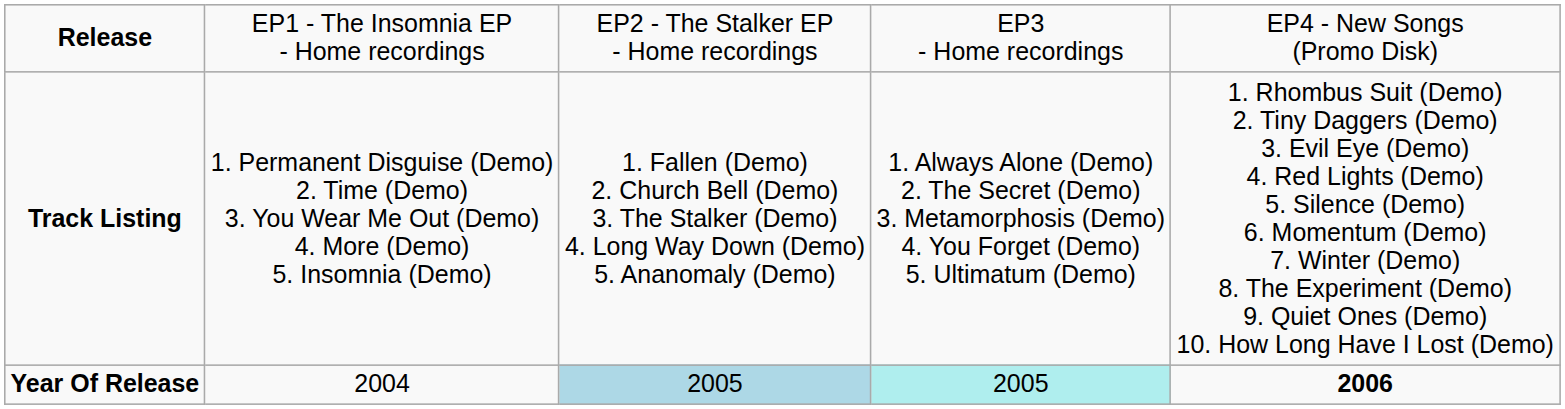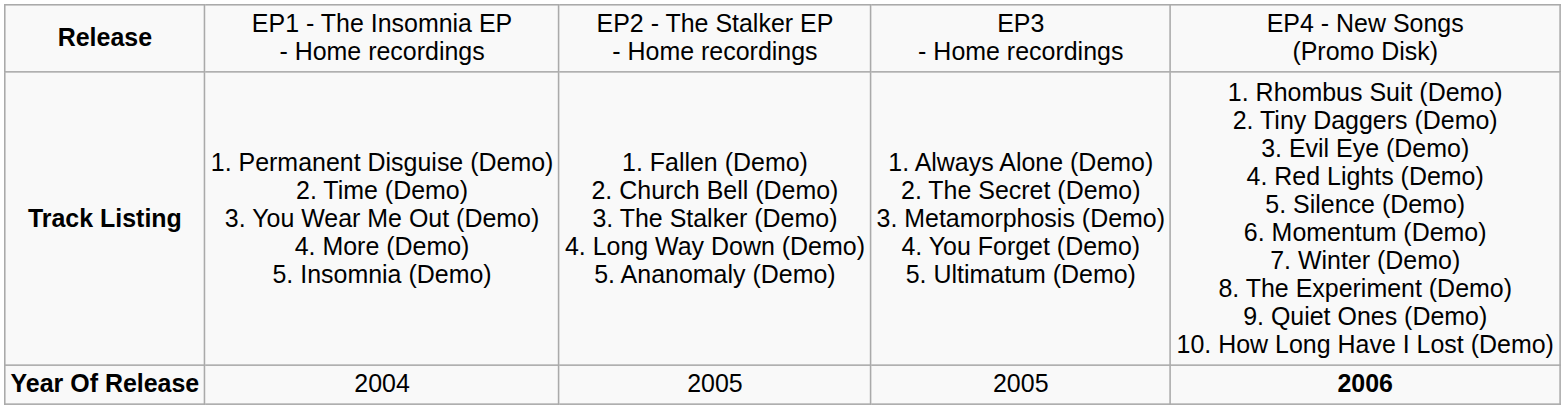(715, 384) lightblue background -> (715, 384) no background
(1021, 384) paleturquoise background -> (1021, 384) no background
